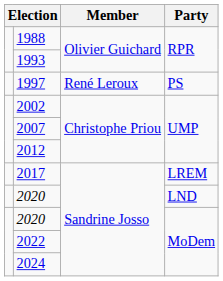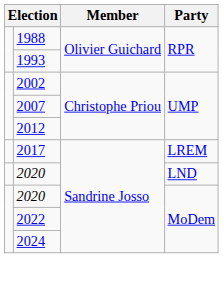- row: (31, 83)
